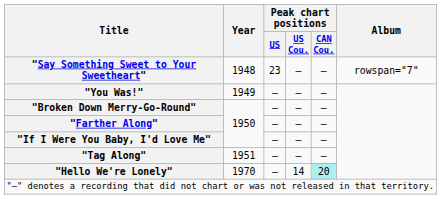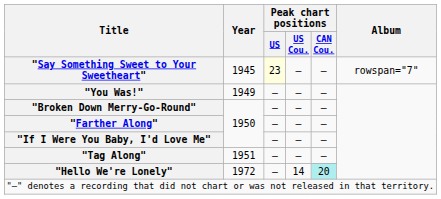(244, 70) 1948 -> (244, 70) 1945
(275, 70) no background -> (275, 70) lightyellow background
(244, 171) 1970 -> (244, 171) 1972
